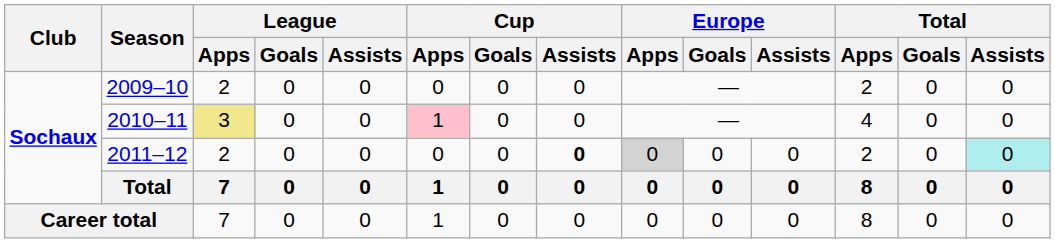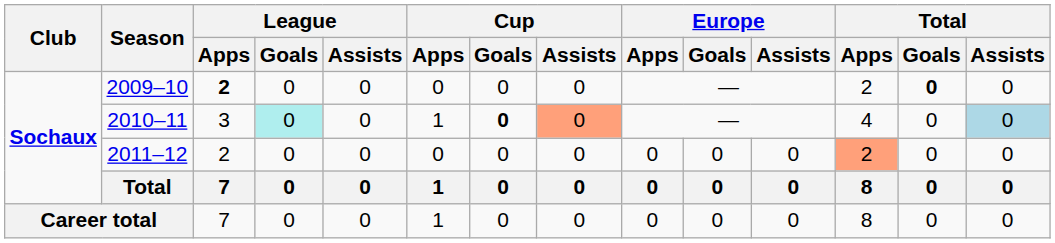(224, 87) normal -> (224, 87) bold
(932, 87) normal -> (932, 87) bold
(224, 120) khaki background -> (224, 120) no background
(289, 120) no background -> (289, 120) paleturquoise background
(438, 120) pink background -> (438, 120) no background
(503, 120) normal -> (503, 120) bold
(579, 120) no background -> (579, 120) lightsalmon background
(1008, 120) no background -> (1008, 120) lightblue background
(579, 154) bold -> (579, 154) normal
(652, 154) lightgrey background -> (652, 154) no background
(867, 154) no background -> (867, 154) lightsalmon background
(1008, 154) paleturquoise background -> (1008, 154) no background
